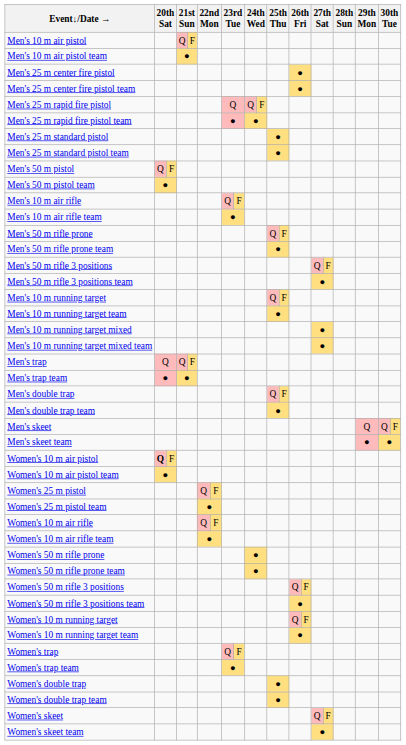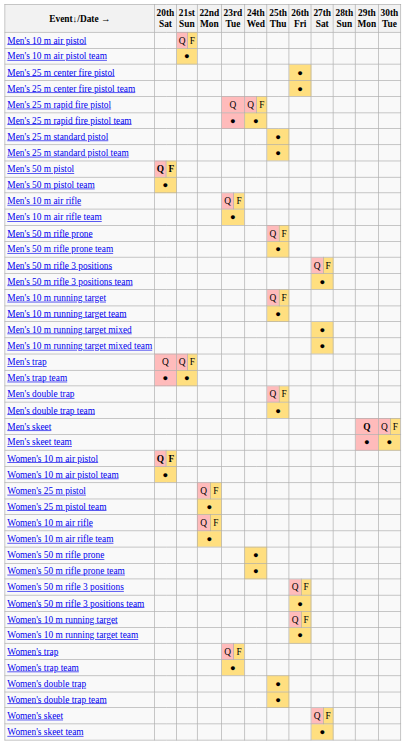(160, 169) normal -> (160, 169) bold
(172, 169) normal -> (171, 169) bold
(367, 426) normal -> (367, 426) bold
(172, 458) normal -> (171, 458) bold
